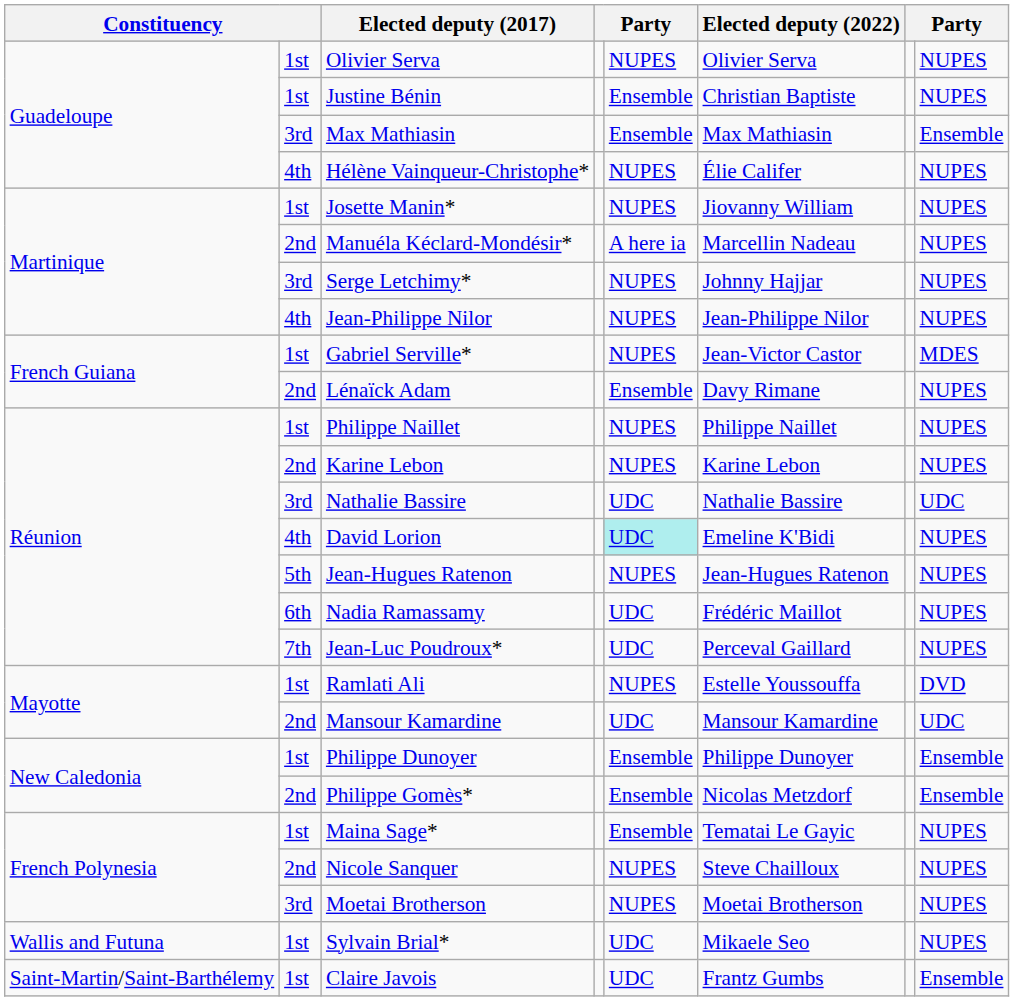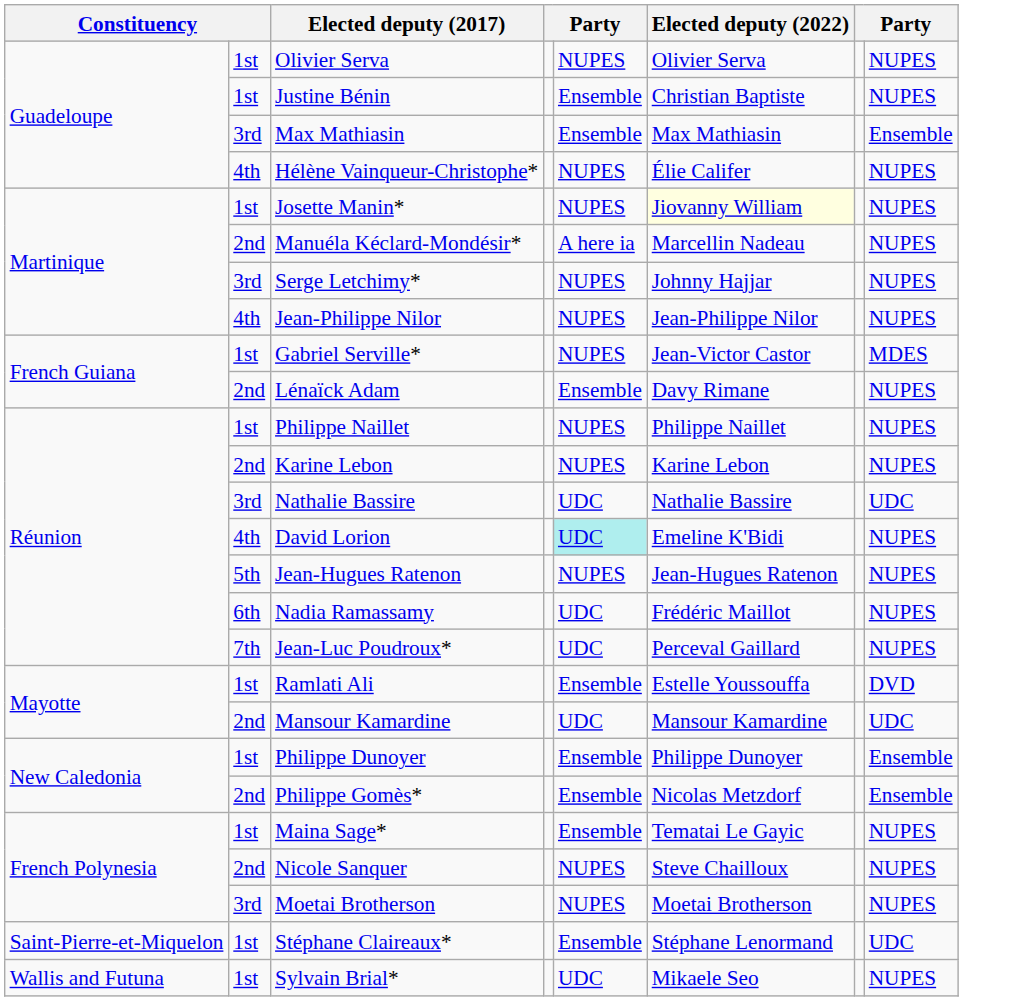(778, 207) no background -> (727, 207) lightyellow background
(642, 684) NUPES -> (600, 684) Ensemble
+ row: (363, 941)
- row: (381, 977)
